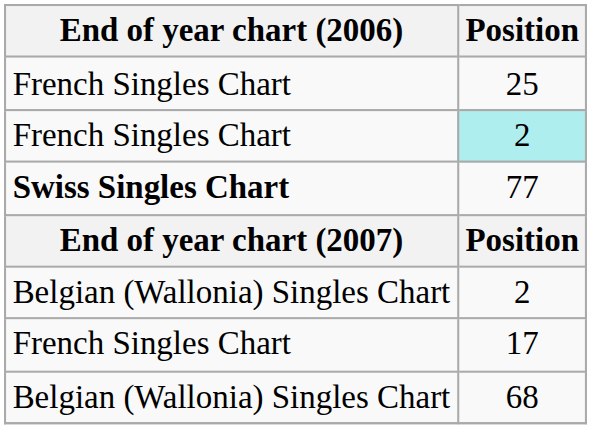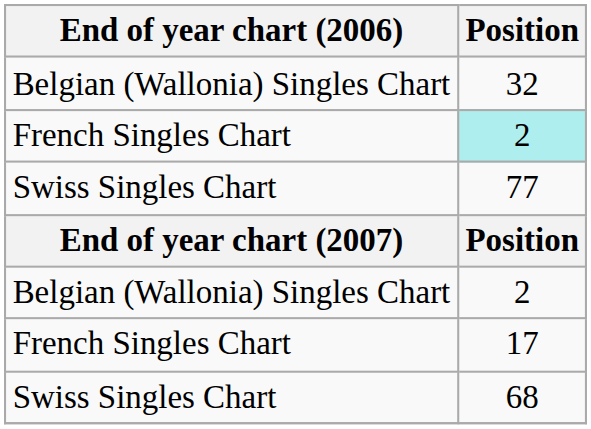(152, 82) French Singles Chart -> (231, 82) Belgian (Wallonia) Singles Chart
(522, 82) 25 -> (522, 82) 32
(151, 187) bold -> (144, 187) normal
(231, 396) Belgian (Wallonia) Singles Chart -> (144, 396) Swiss Singles Chart
